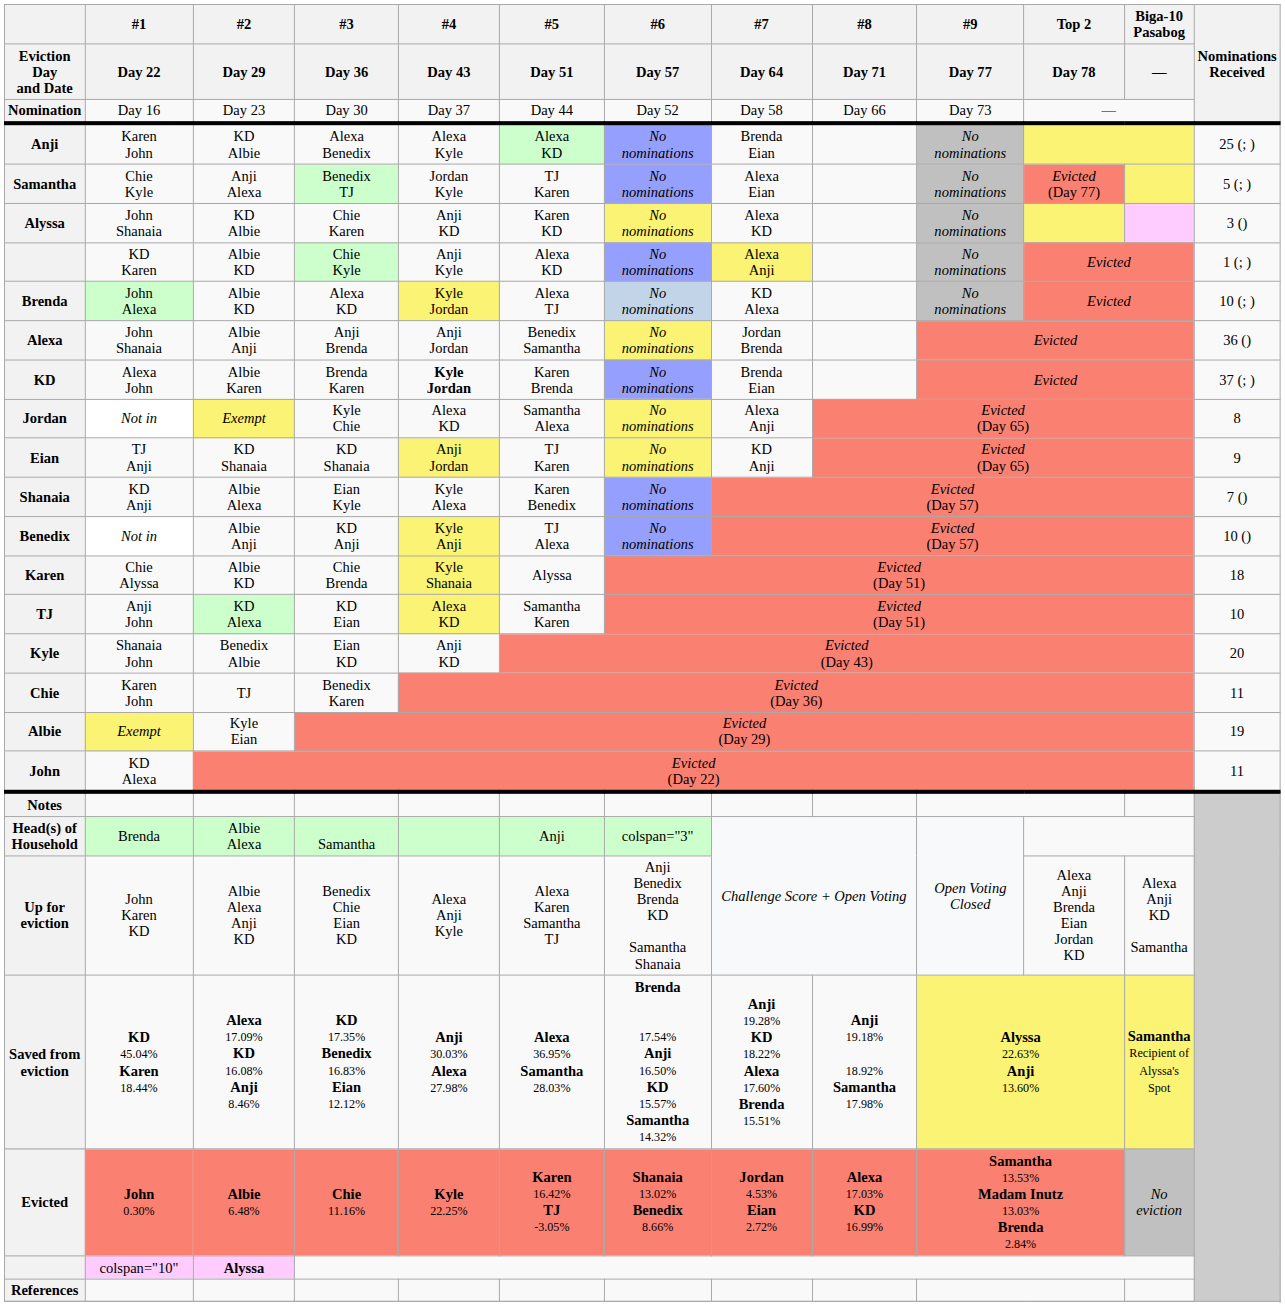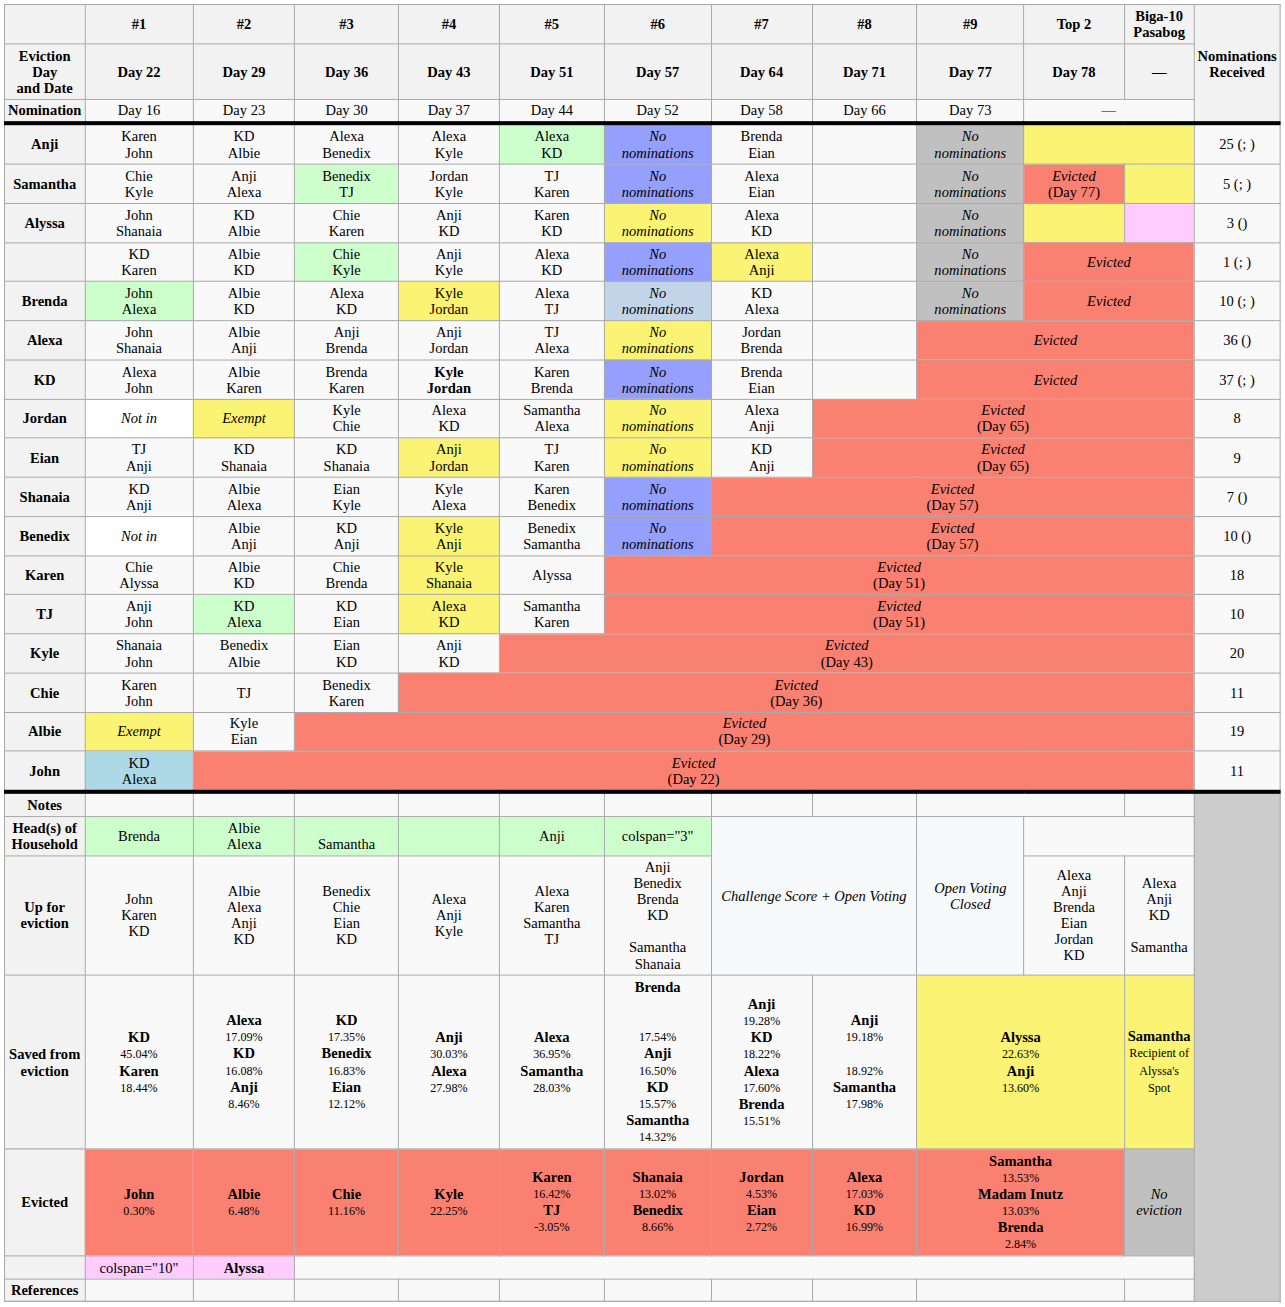(552, 341) Benedix Samantha -> (552, 341) TJ Alexa
(552, 536) TJ Alexa -> (552, 536) Benedix Samantha
(139, 771) no background -> (139, 771) lightblue background
